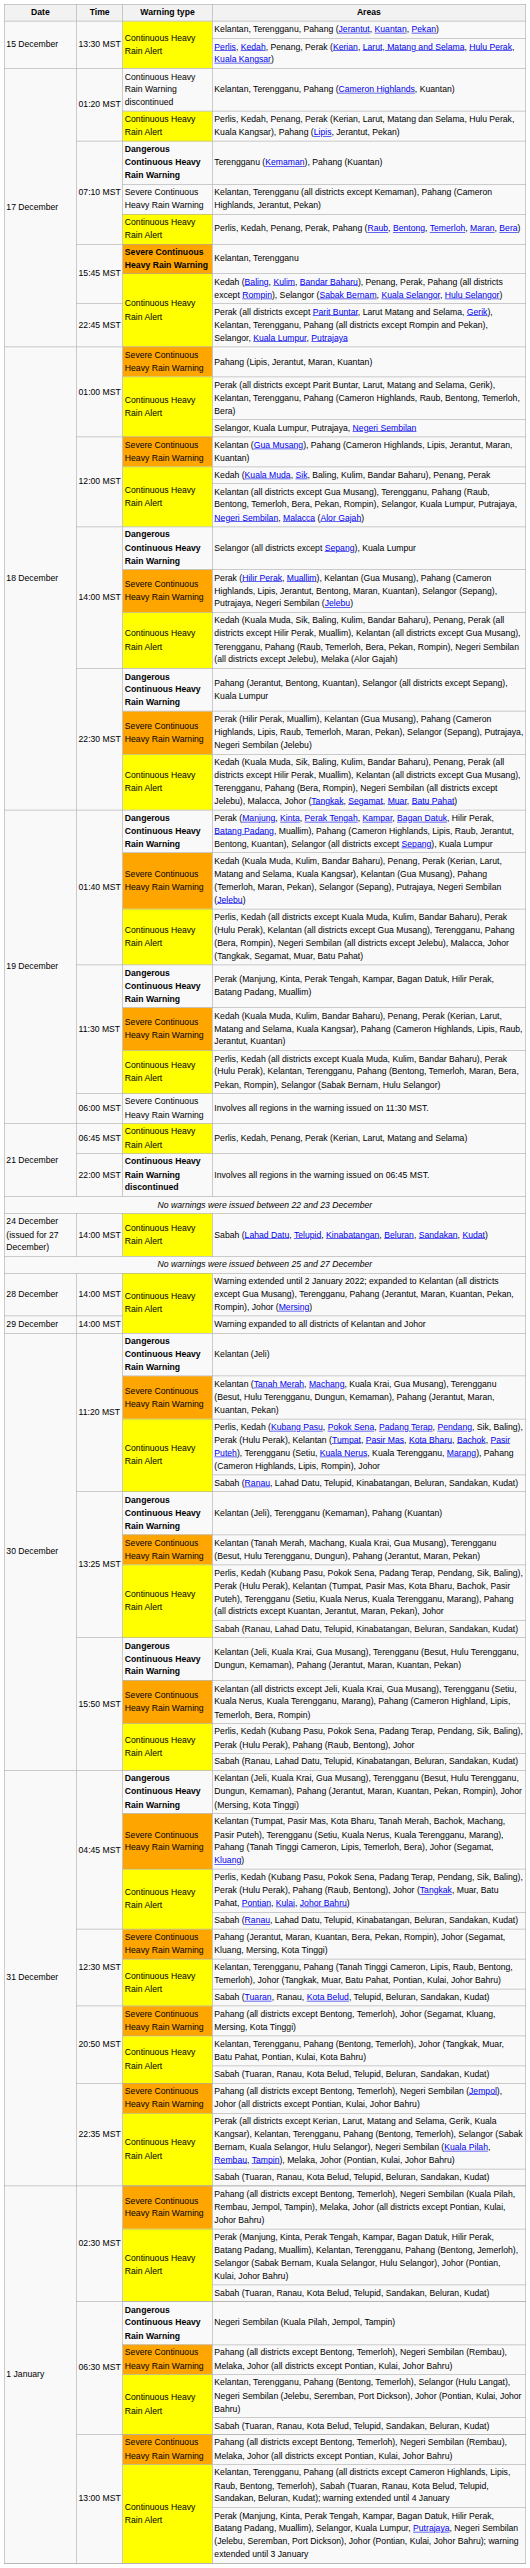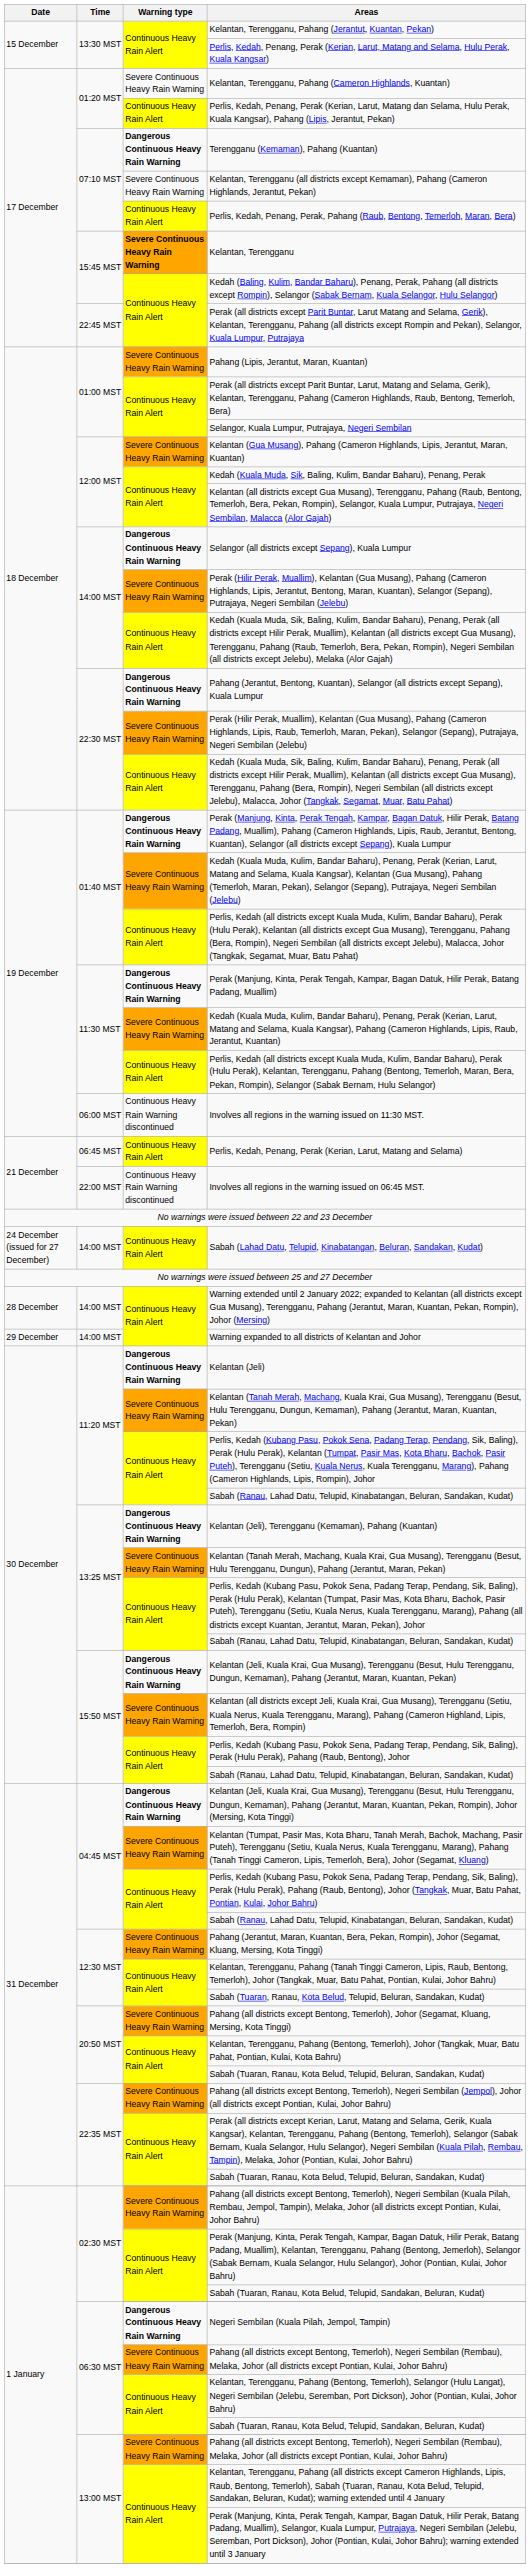(160, 90) Continuous Heavy Rain Warning discontinued -> (165, 83) Severe Continuous Heavy Rain Warning
(164, 1108) Severe Continuous Heavy Rain Warning -> (161, 1115) Continuous Heavy Rain Warning discontinued
(163, 1175) bold -> (161, 1188) normal
